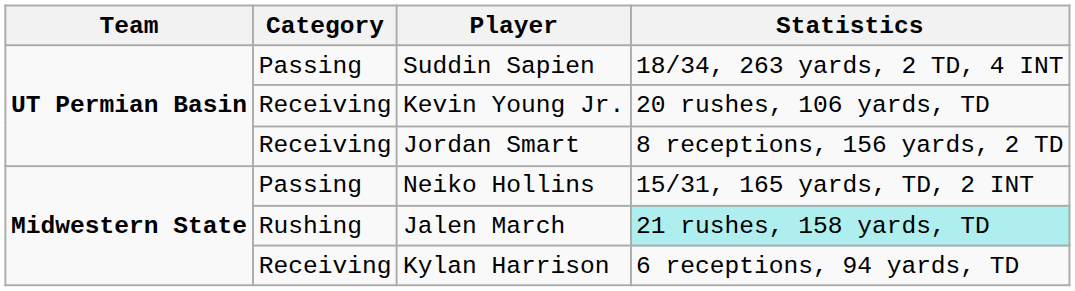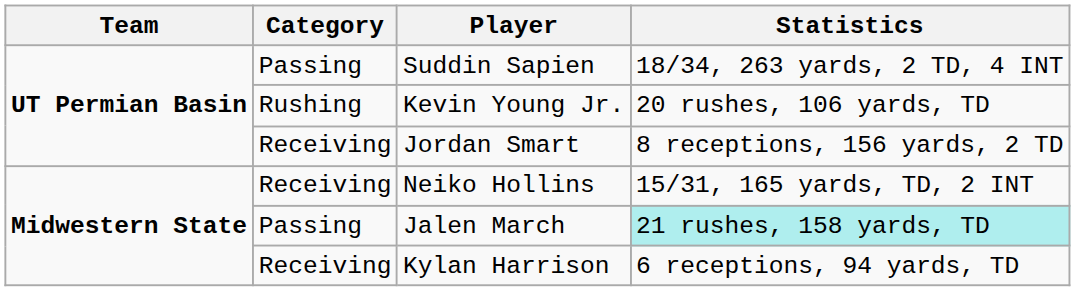(325, 106) Receiving -> (310, 106) Rushing
(310, 186) Passing -> (325, 186) Receiving
(310, 226) Rushing -> (310, 226) Passing
